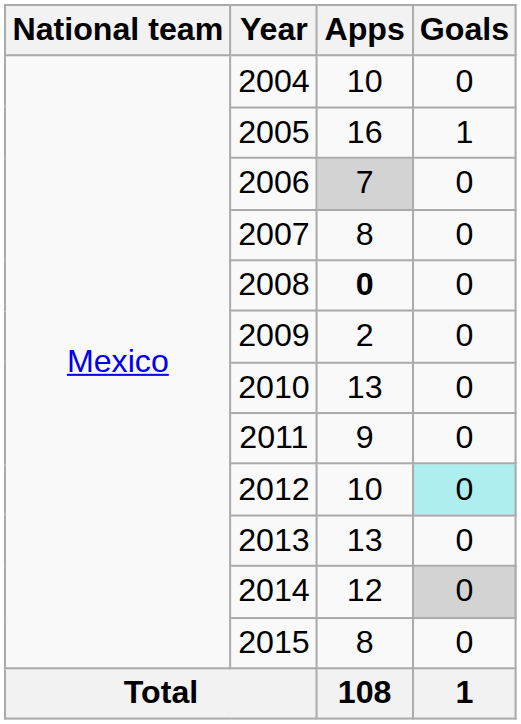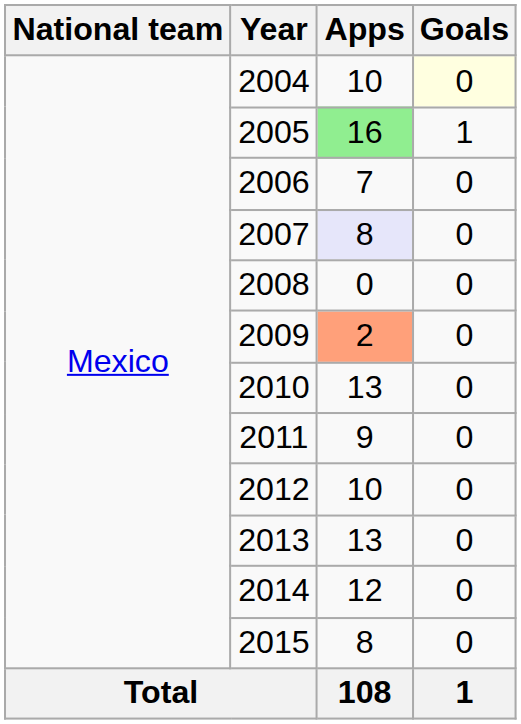(464, 81) no background -> (464, 81) lightyellow background
(365, 132) no background -> (365, 132) lightgreen background
(365, 183) lightgrey background -> (365, 183) no background
(365, 234) no background -> (365, 234) lavender background
(365, 285) bold -> (365, 285) normal
(365, 336) no background -> (365, 336) lightsalmon background
(464, 489) paleturquoise background -> (464, 489) no background
(464, 591) lightgrey background -> (464, 591) no background
